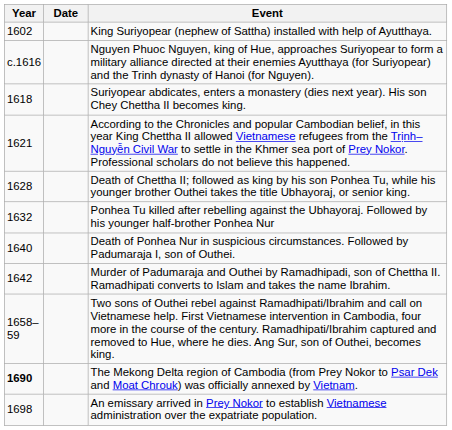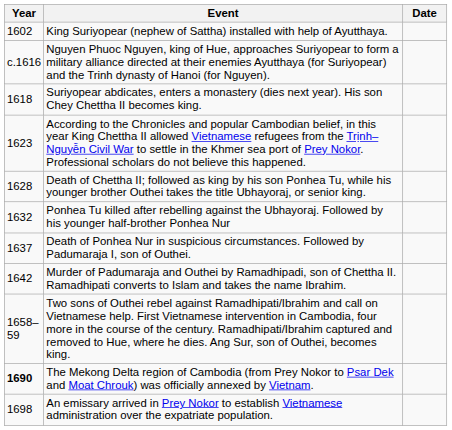columns swapped: (66, 13) <-> (267, 13)
(20, 143) 1621 -> (20, 143) 1623
(20, 248) 1640 -> (20, 248) 1637
